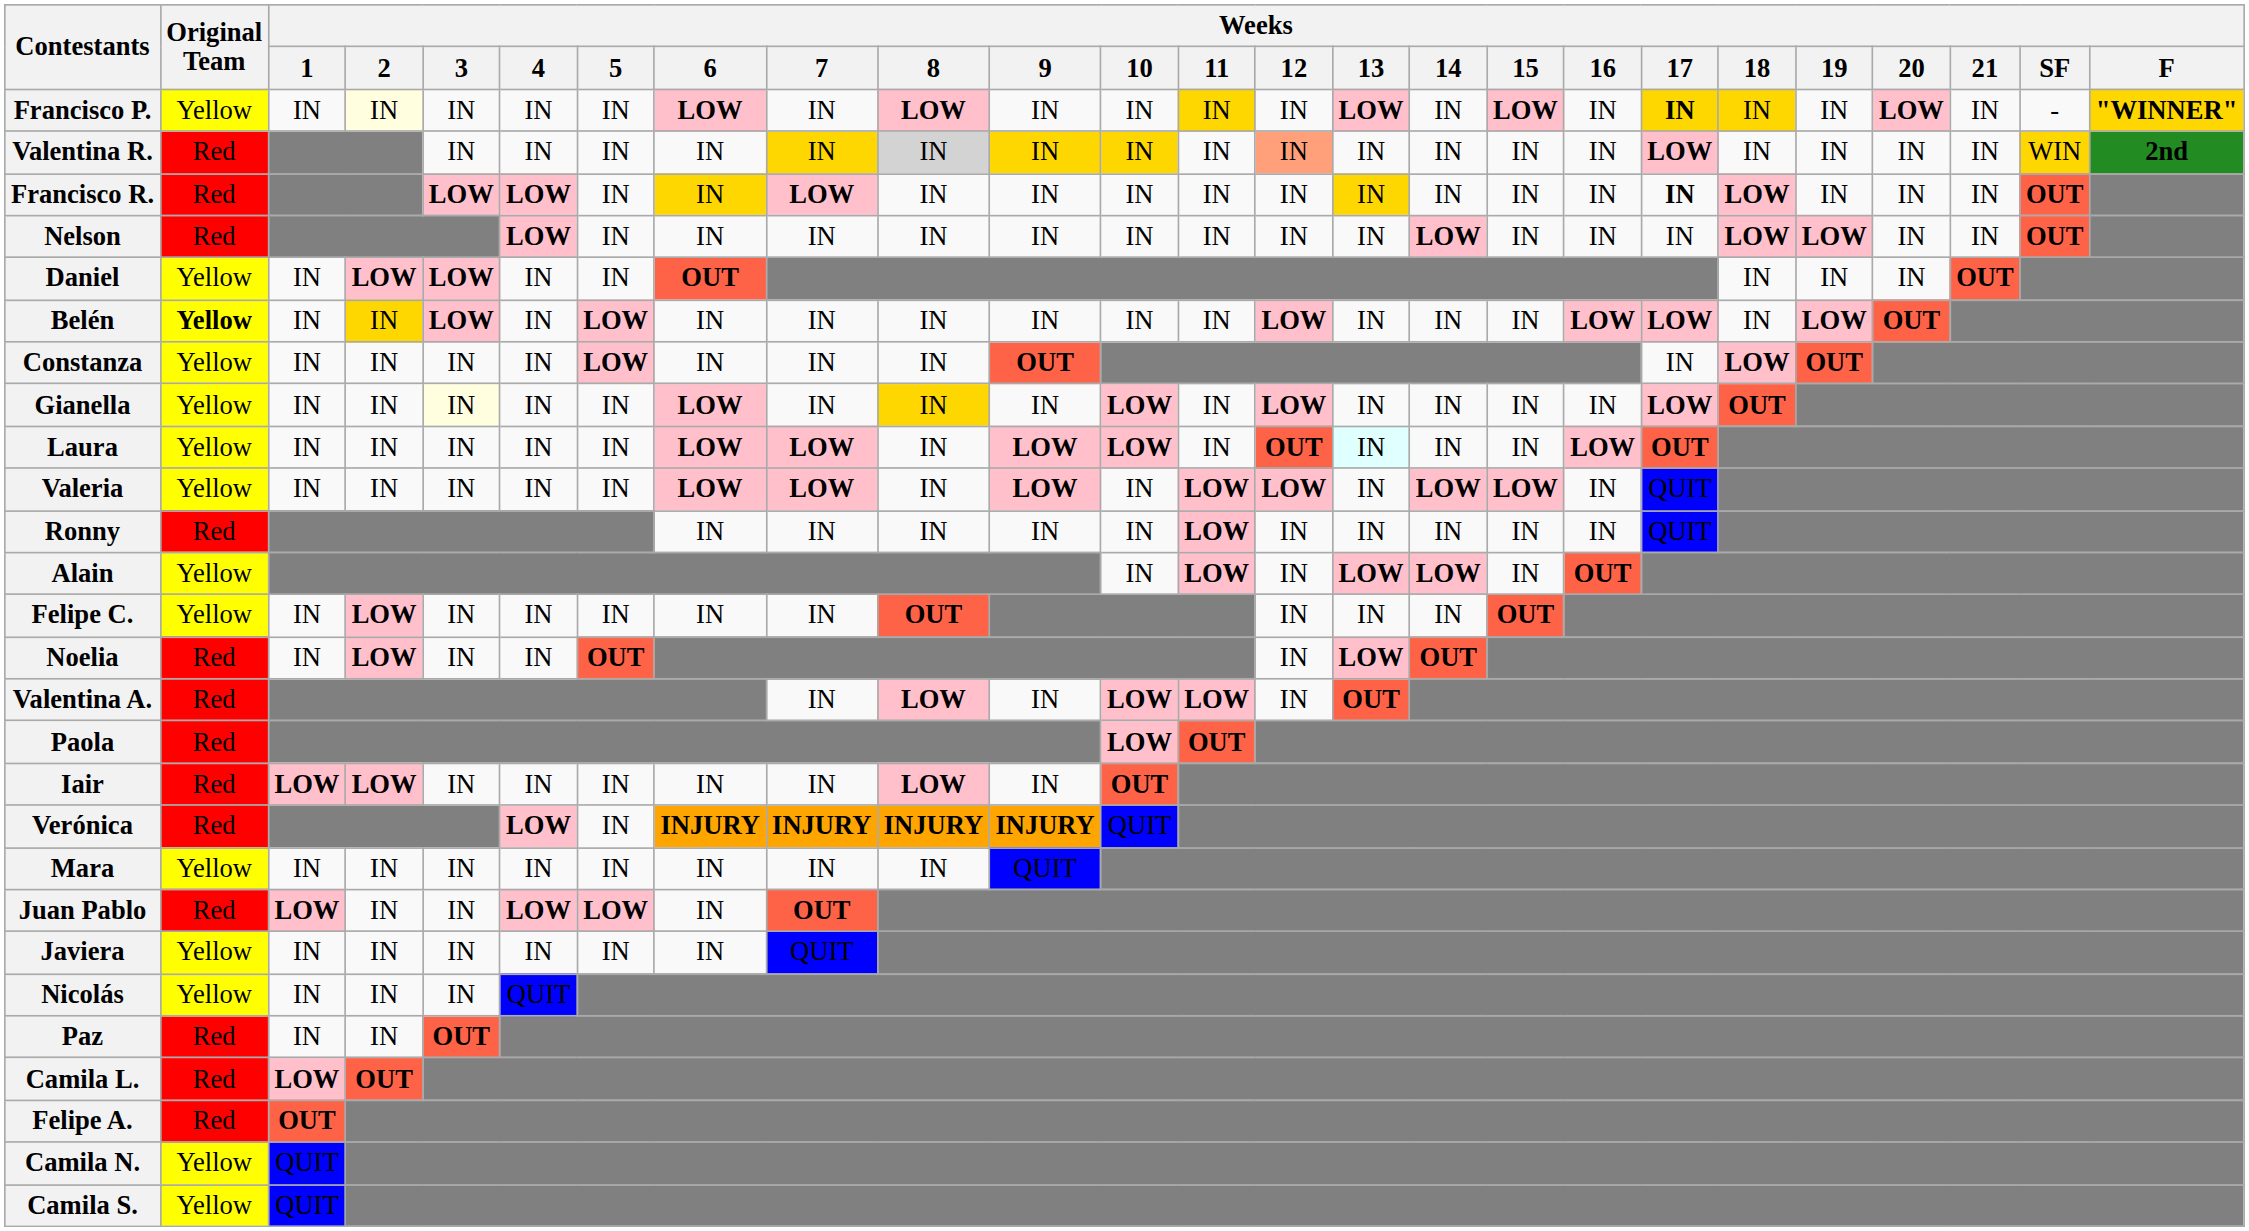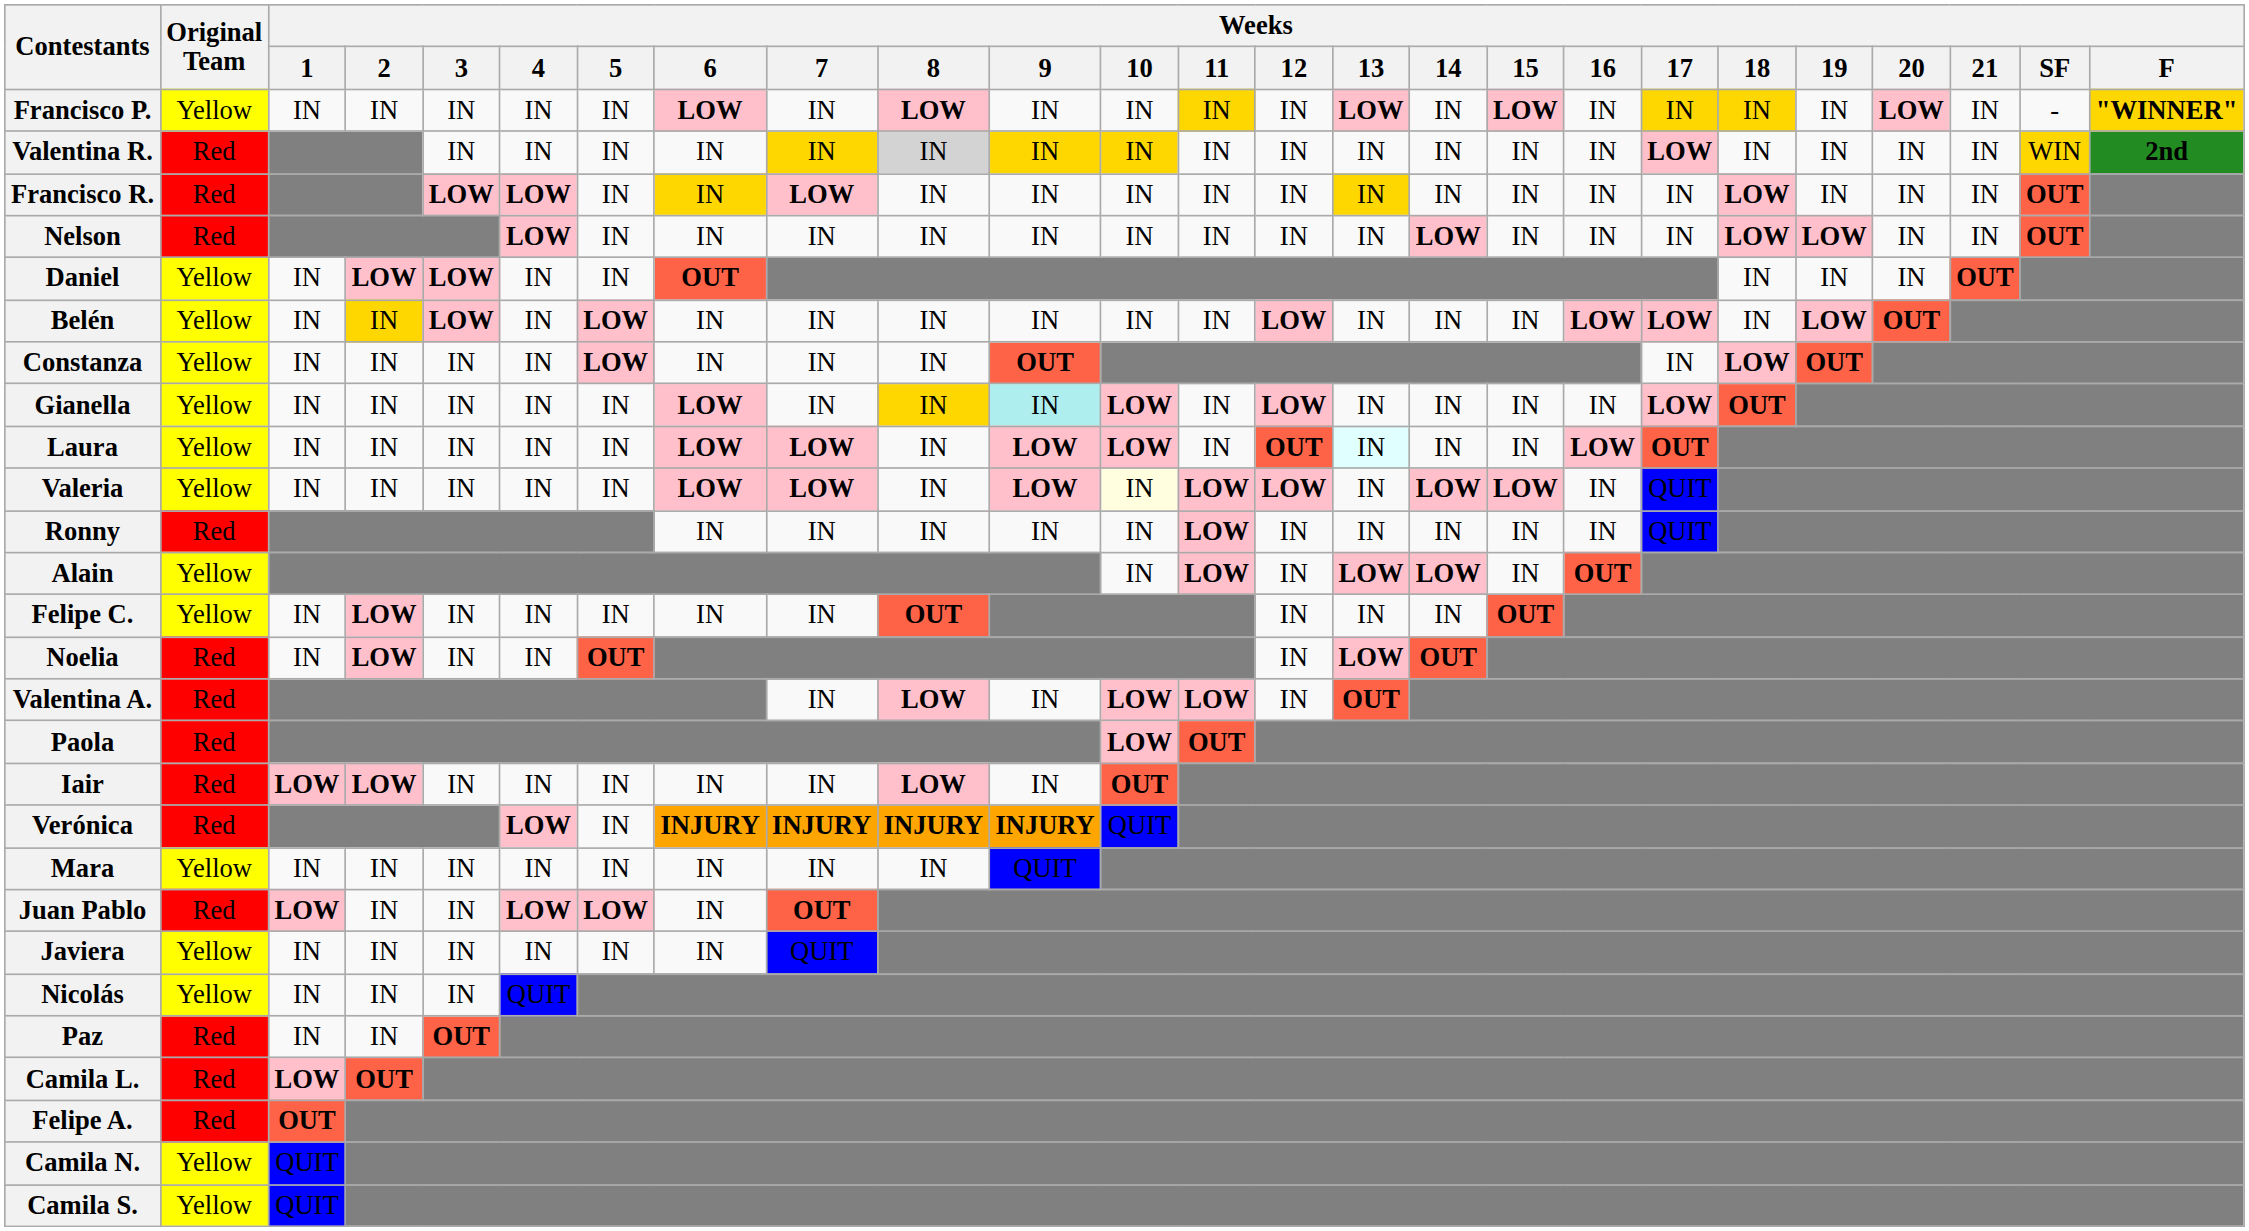(384, 109) lightyellow background -> (384, 109) no background
(1680, 109) bold -> (1680, 109) normal
(1294, 151) lightsalmon background -> (1294, 151) no background
(1680, 194) bold -> (1680, 194) normal
(214, 320) bold -> (214, 320) normal
(461, 404) lightyellow background -> (461, 404) no background
(1045, 404) no background -> (1045, 404) paleturquoise background
(1140, 488) no background -> (1140, 488) lightyellow background
